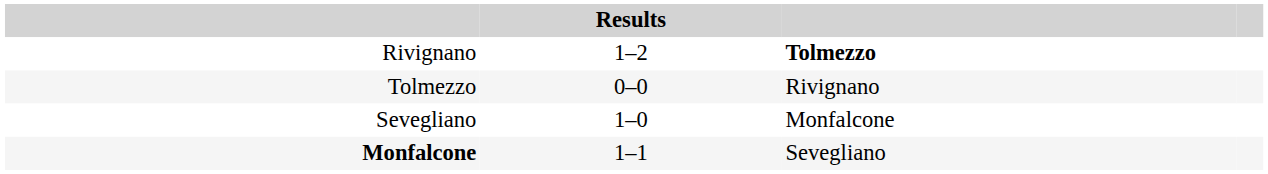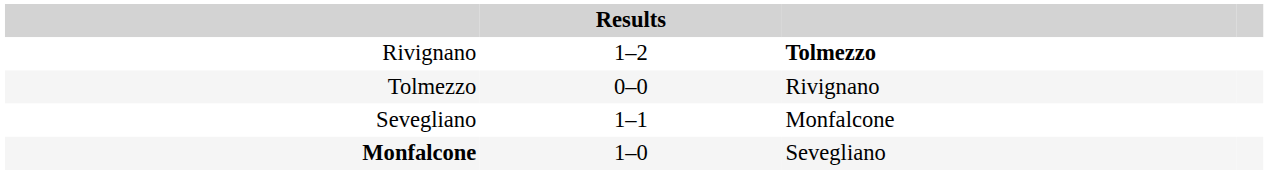(631, 119) 1–0 -> (631, 119) 1–1
(631, 153) 1–1 -> (631, 153) 1–0
